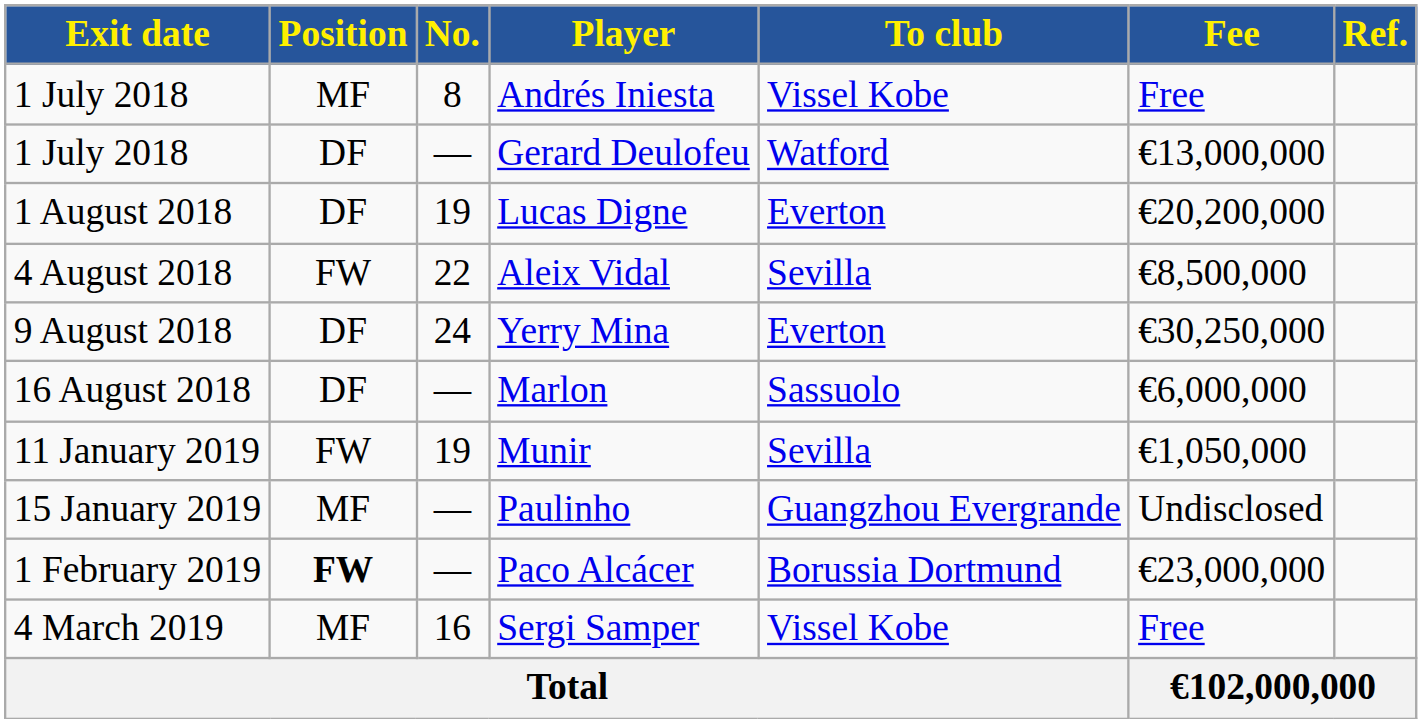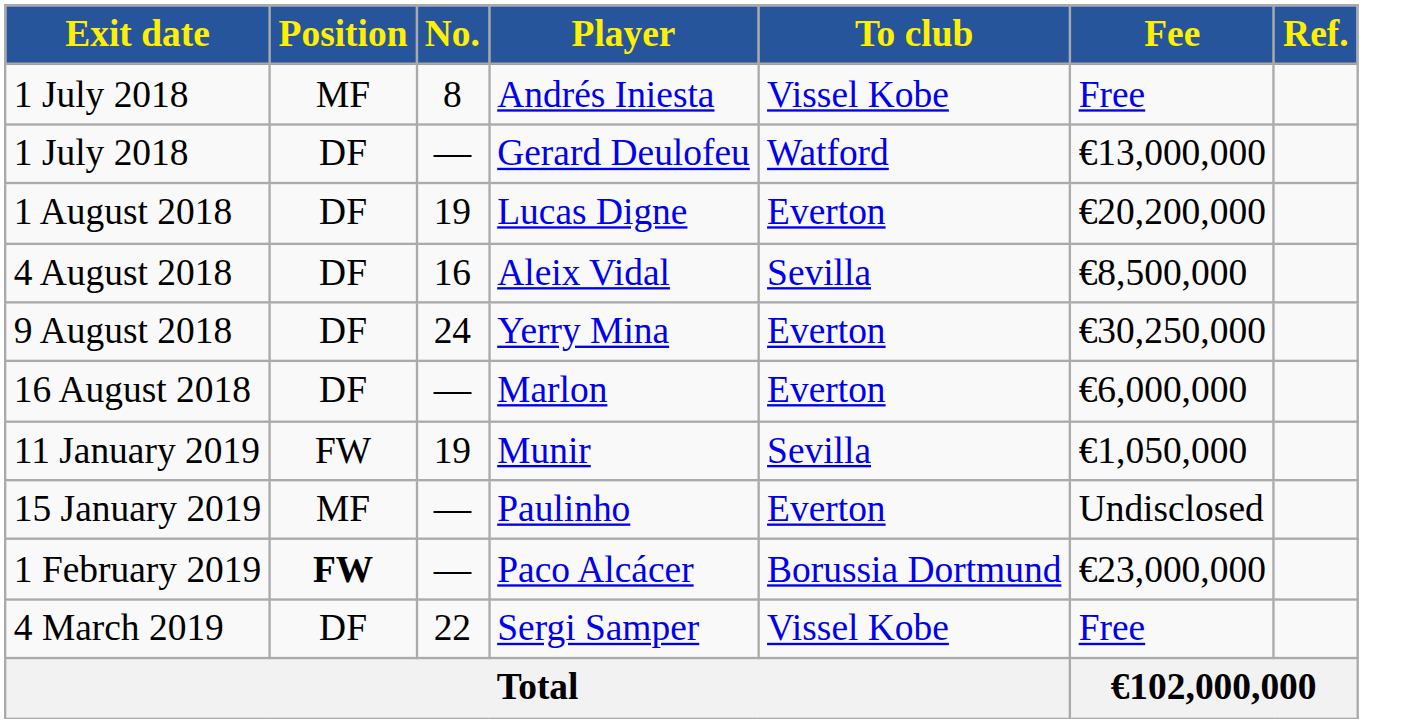(343, 271) FW -> (343, 271) DF
(452, 271) 22 -> (452, 271) 16
(834, 390) Sassuolo -> (826, 390) Everton
(944, 509) Guangzhou Evergrande -> (826, 509) Everton
(343, 627) MF -> (343, 627) DF
(452, 627) 16 -> (452, 627) 22
